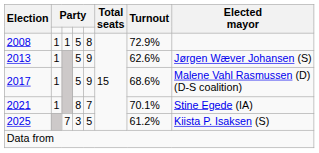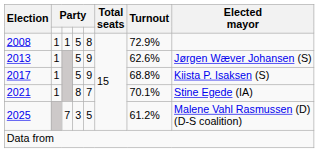(145, 82) 68.6% -> (145, 76) 68.8%
(242, 82) Malene Vahl Rasmussen (D) (D-S coalition) -> (222, 76) Kiista P. Isaksen (S)
(222, 122) Kiista P. Isaksen (S) -> (242, 116) Malene Vahl Rasmussen (D) (D-S coalition)
